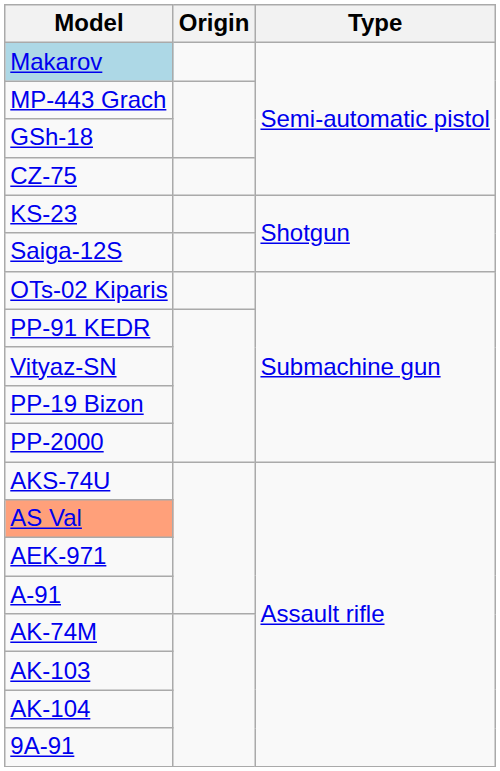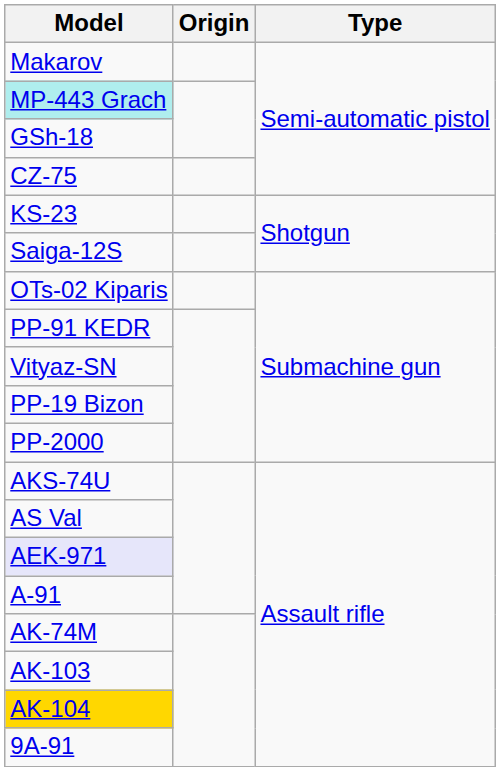(56, 61) lightblue background -> (56, 61) no background
(88, 99) no background -> (88, 99) paleturquoise background
(46, 518) lightsalmon background -> (46, 518) no background
(58, 556) no background -> (58, 556) lavender background
(50, 708) no background -> (50, 708) gold background
